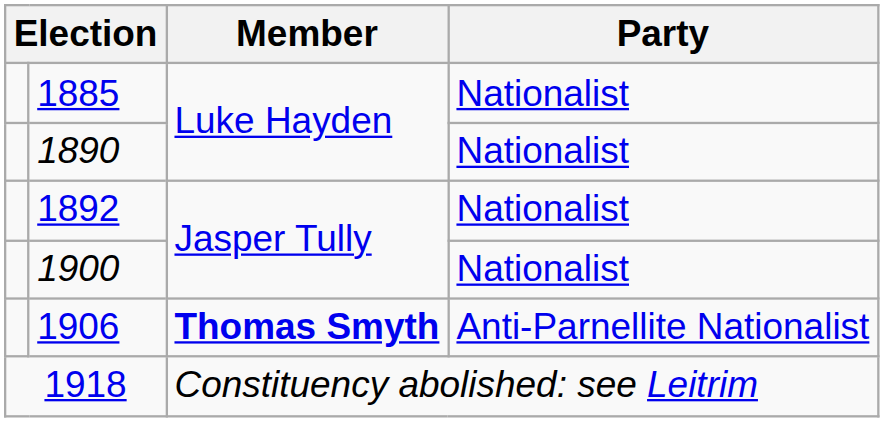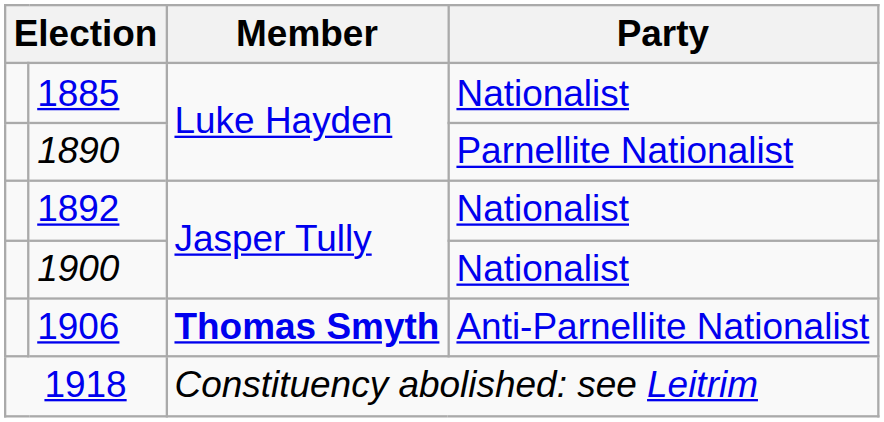(543, 151) Nationalist -> (625, 151) Parnellite Nationalist
